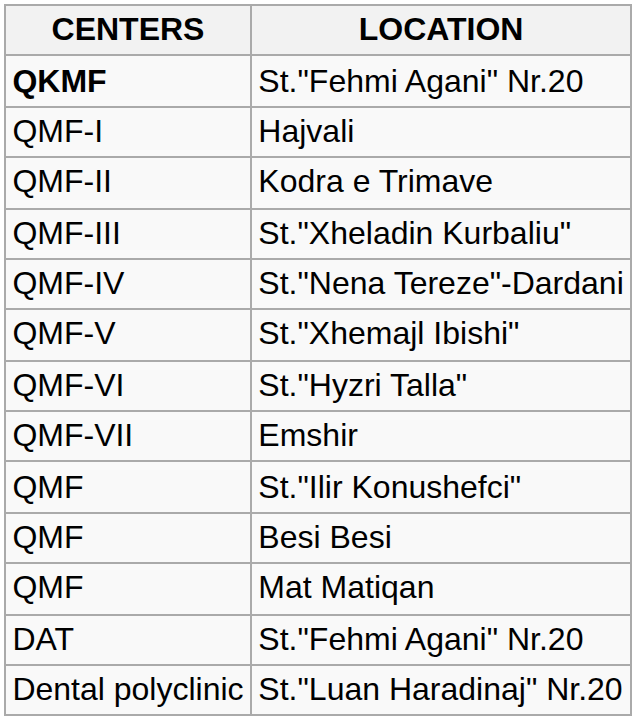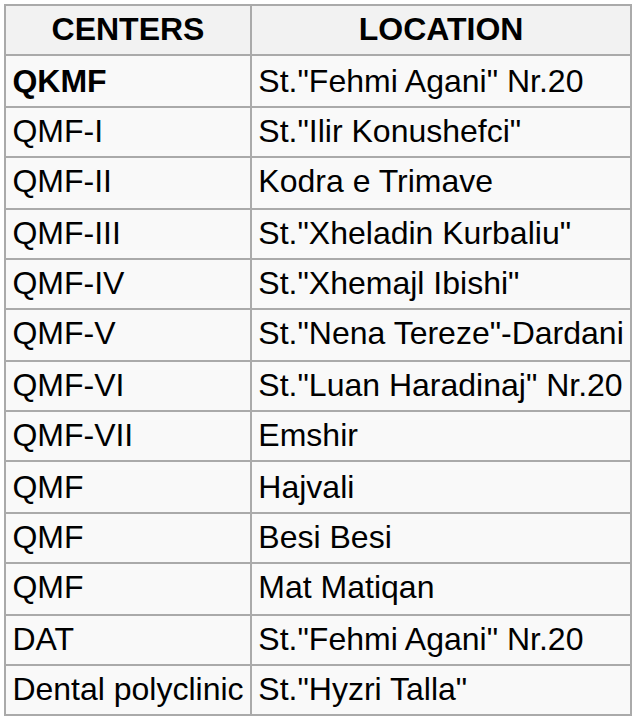(306, 131) Hajvali -> (390, 131) St."Ilir Konushefci"
(441, 283) St."Nena Tereze"-Dardani -> (389, 283) St."Xhemajl Ibishi"
(389, 334) St."Xhemajl Ibishi" -> (441, 334) St."Nena Tereze"-Dardani
(363, 385) St."Hyzri Talla" -> (440, 385) St."Luan Haradinaj" Nr.20
(390, 486) St."Ilir Konushefci" -> (306, 486) Hajvali
(440, 689) St."Luan Haradinaj" Nr.20 -> (363, 689) St."Hyzri Talla"
